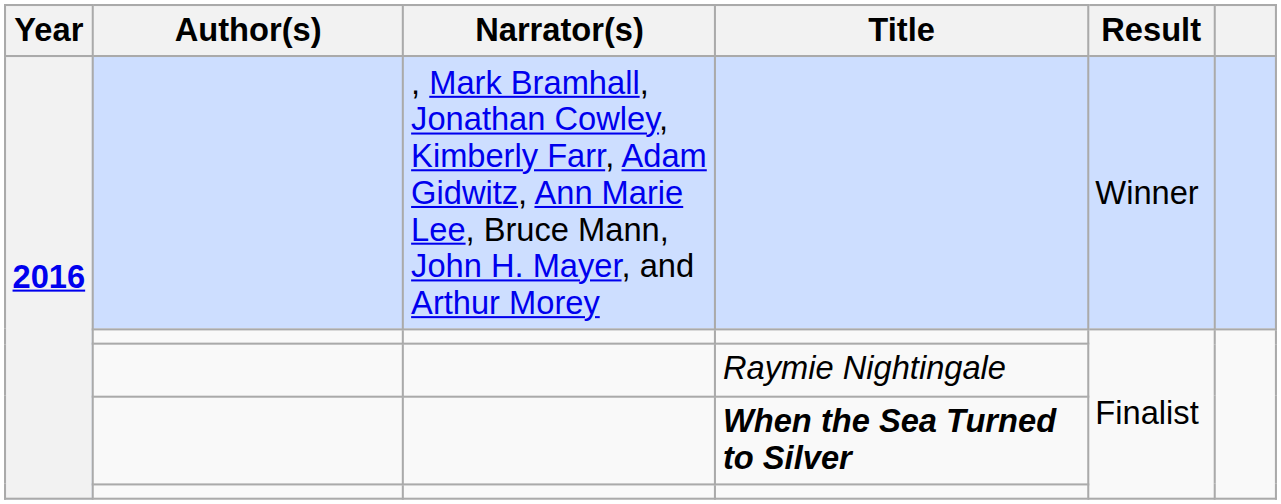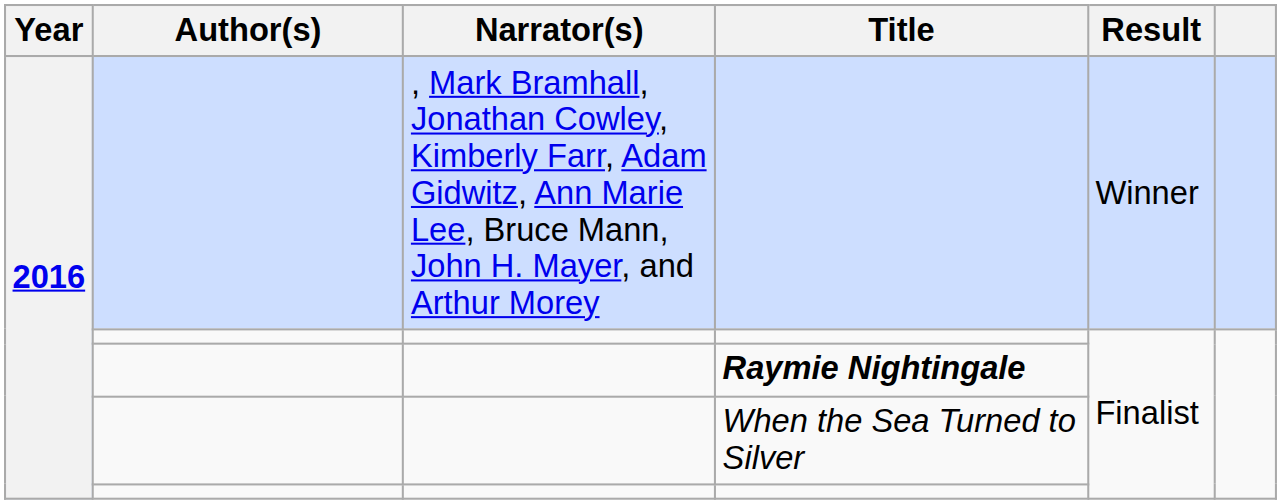(864, 369) normal -> (874, 369) bold
(890, 439) bold -> (899, 439) normal
